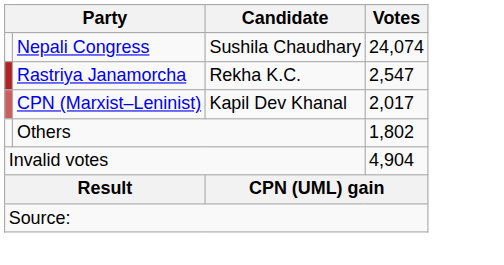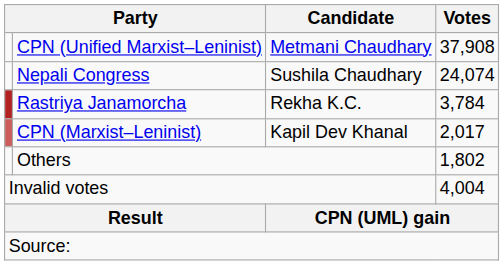+ row: (139, 47)
(392, 75) 2,547 -> (462, 103) 3,784
(392, 160) 4,904 -> (462, 189) 4,004
